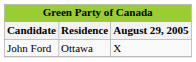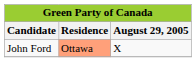(77, 48) no background -> (77, 48) lightsalmon background
